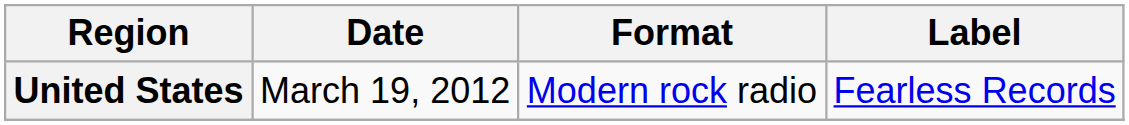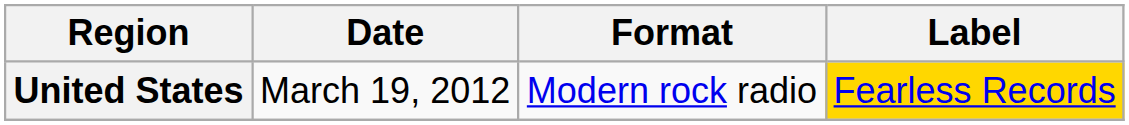(975, 90) no background -> (975, 90) gold background
